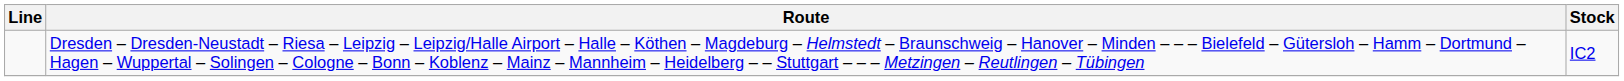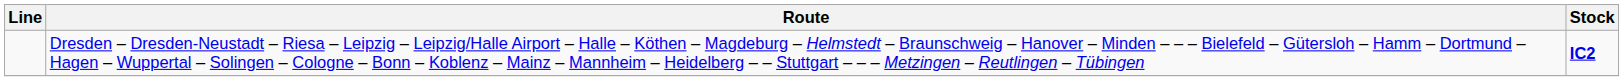(1583, 52) normal -> (1583, 52) bold
